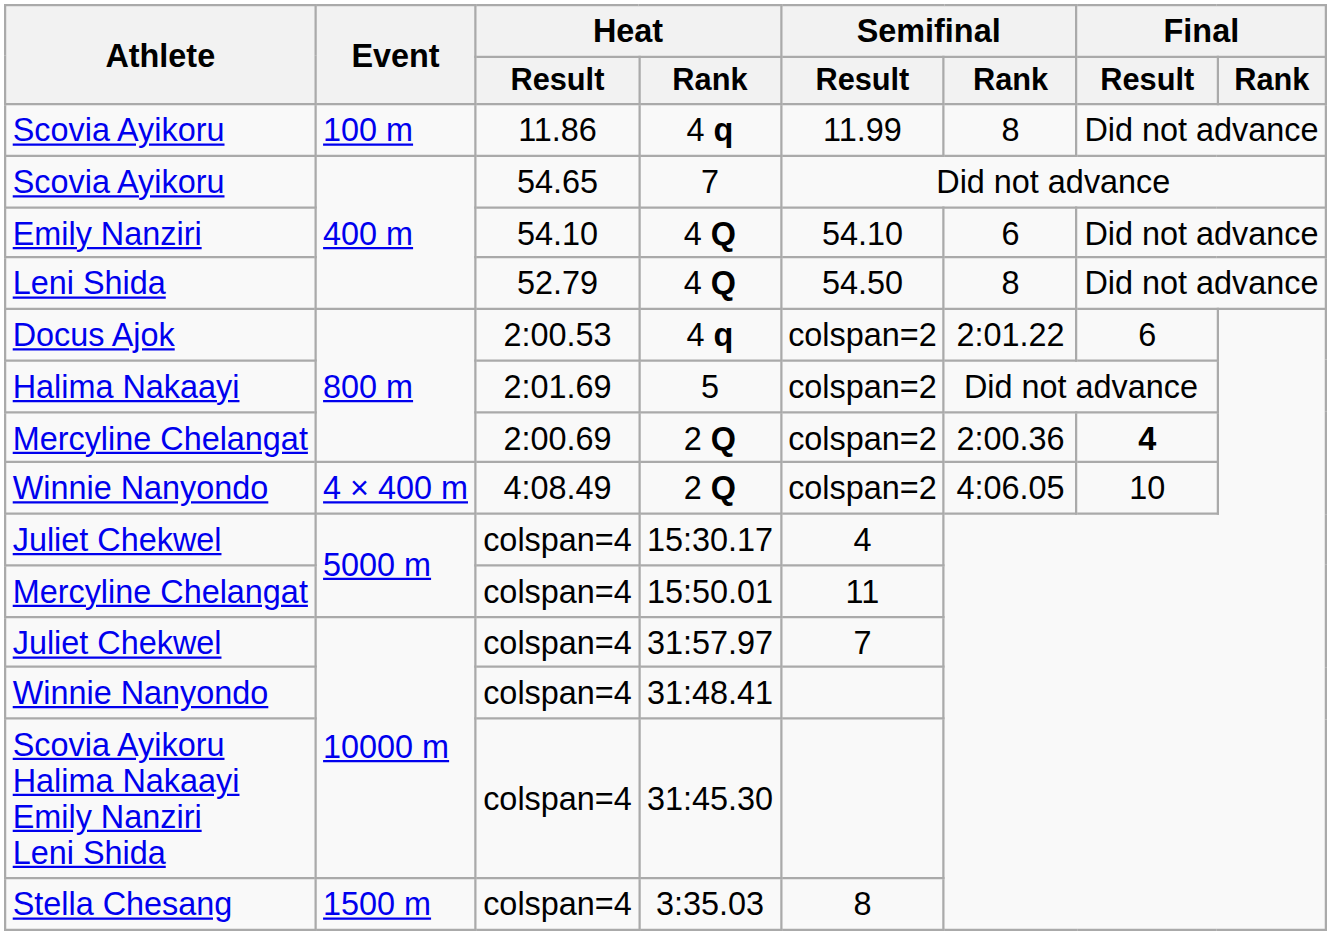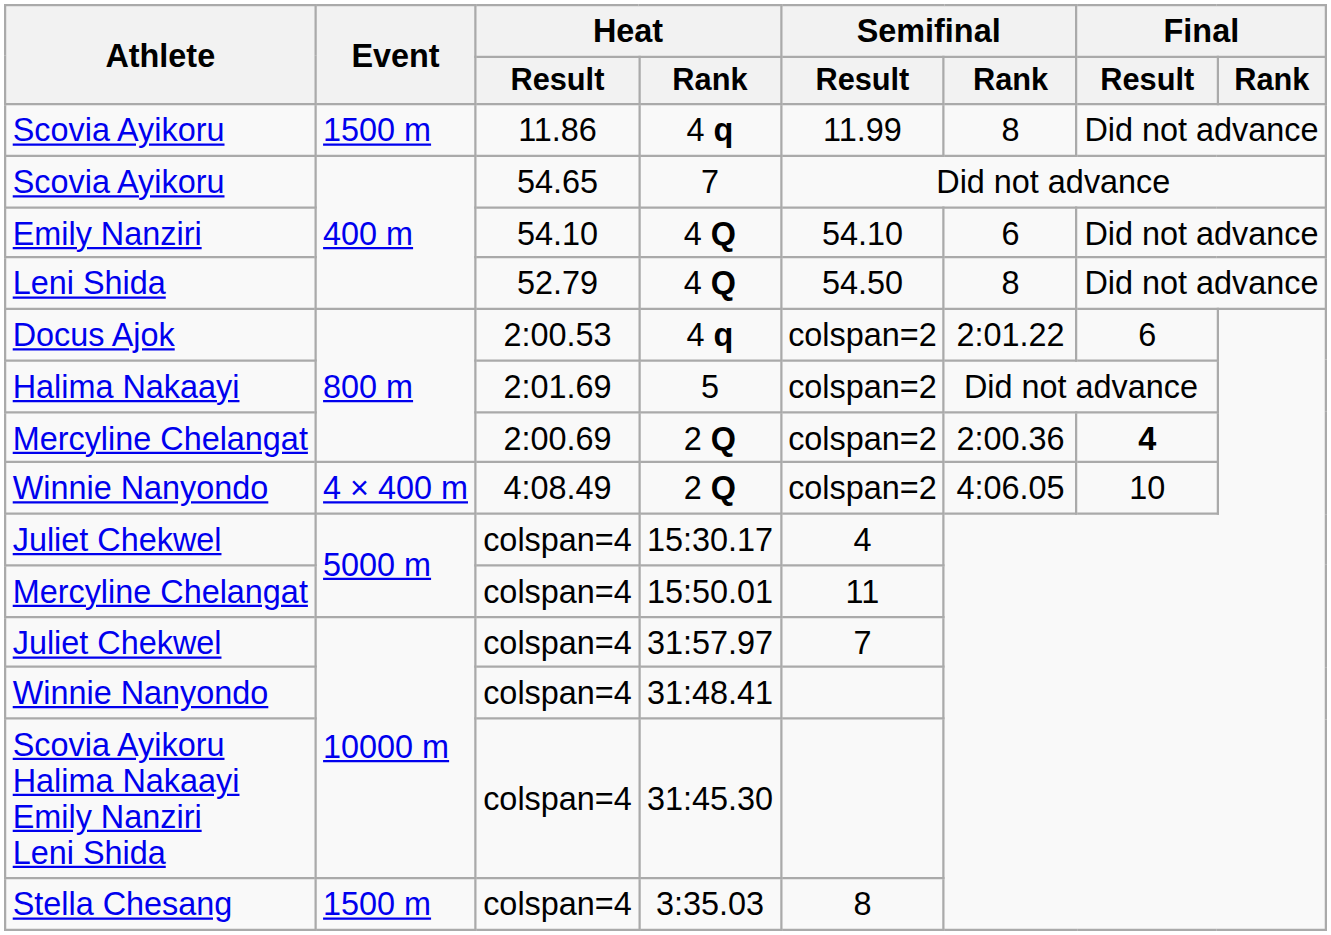(368, 131) 100 m -> (377, 131) 1500 m
